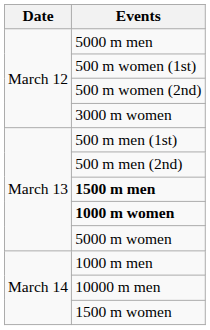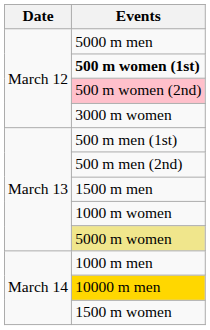(136, 66) normal -> (137, 66) bold
(138, 90) no background -> (138, 90) pink background
(115, 189) bold -> (114, 189) normal
(125, 213) bold -> (123, 213) normal
(123, 238) no background -> (123, 238) khaki background
(118, 287) no background -> (118, 287) gold background
